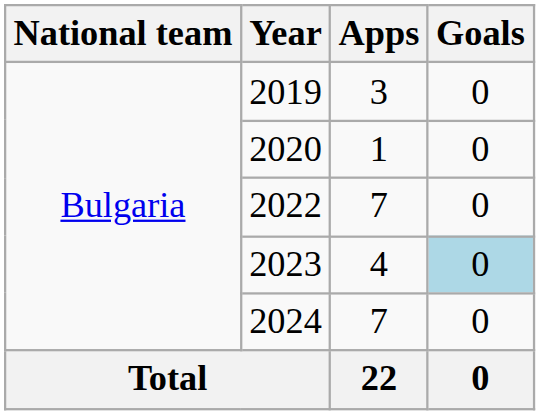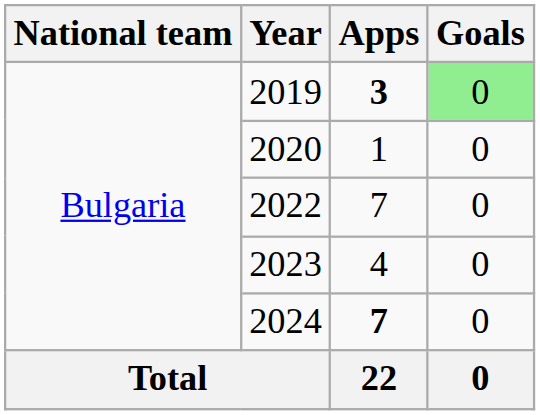(379, 90) normal -> (379, 90) bold
(480, 90) no background -> (480, 90) lightgreen background
(480, 263) lightblue background -> (480, 263) no background
(379, 321) normal -> (379, 321) bold
